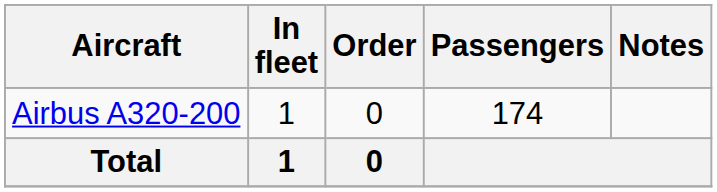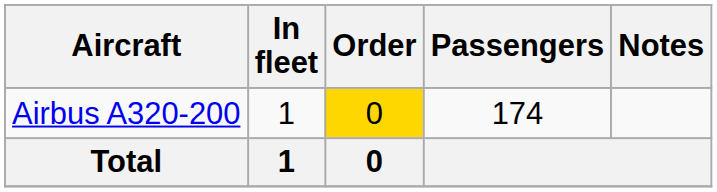(374, 112) no background -> (374, 112) gold background
